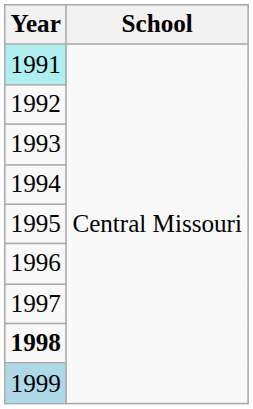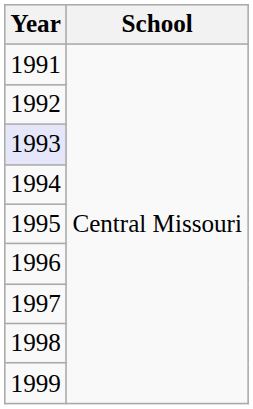(36, 64) paleturquoise background -> (36, 64) no background
(36, 143) no background -> (36, 143) lavender background
(36, 343) bold -> (36, 343) normal
(36, 382) lightblue background -> (36, 382) no background
